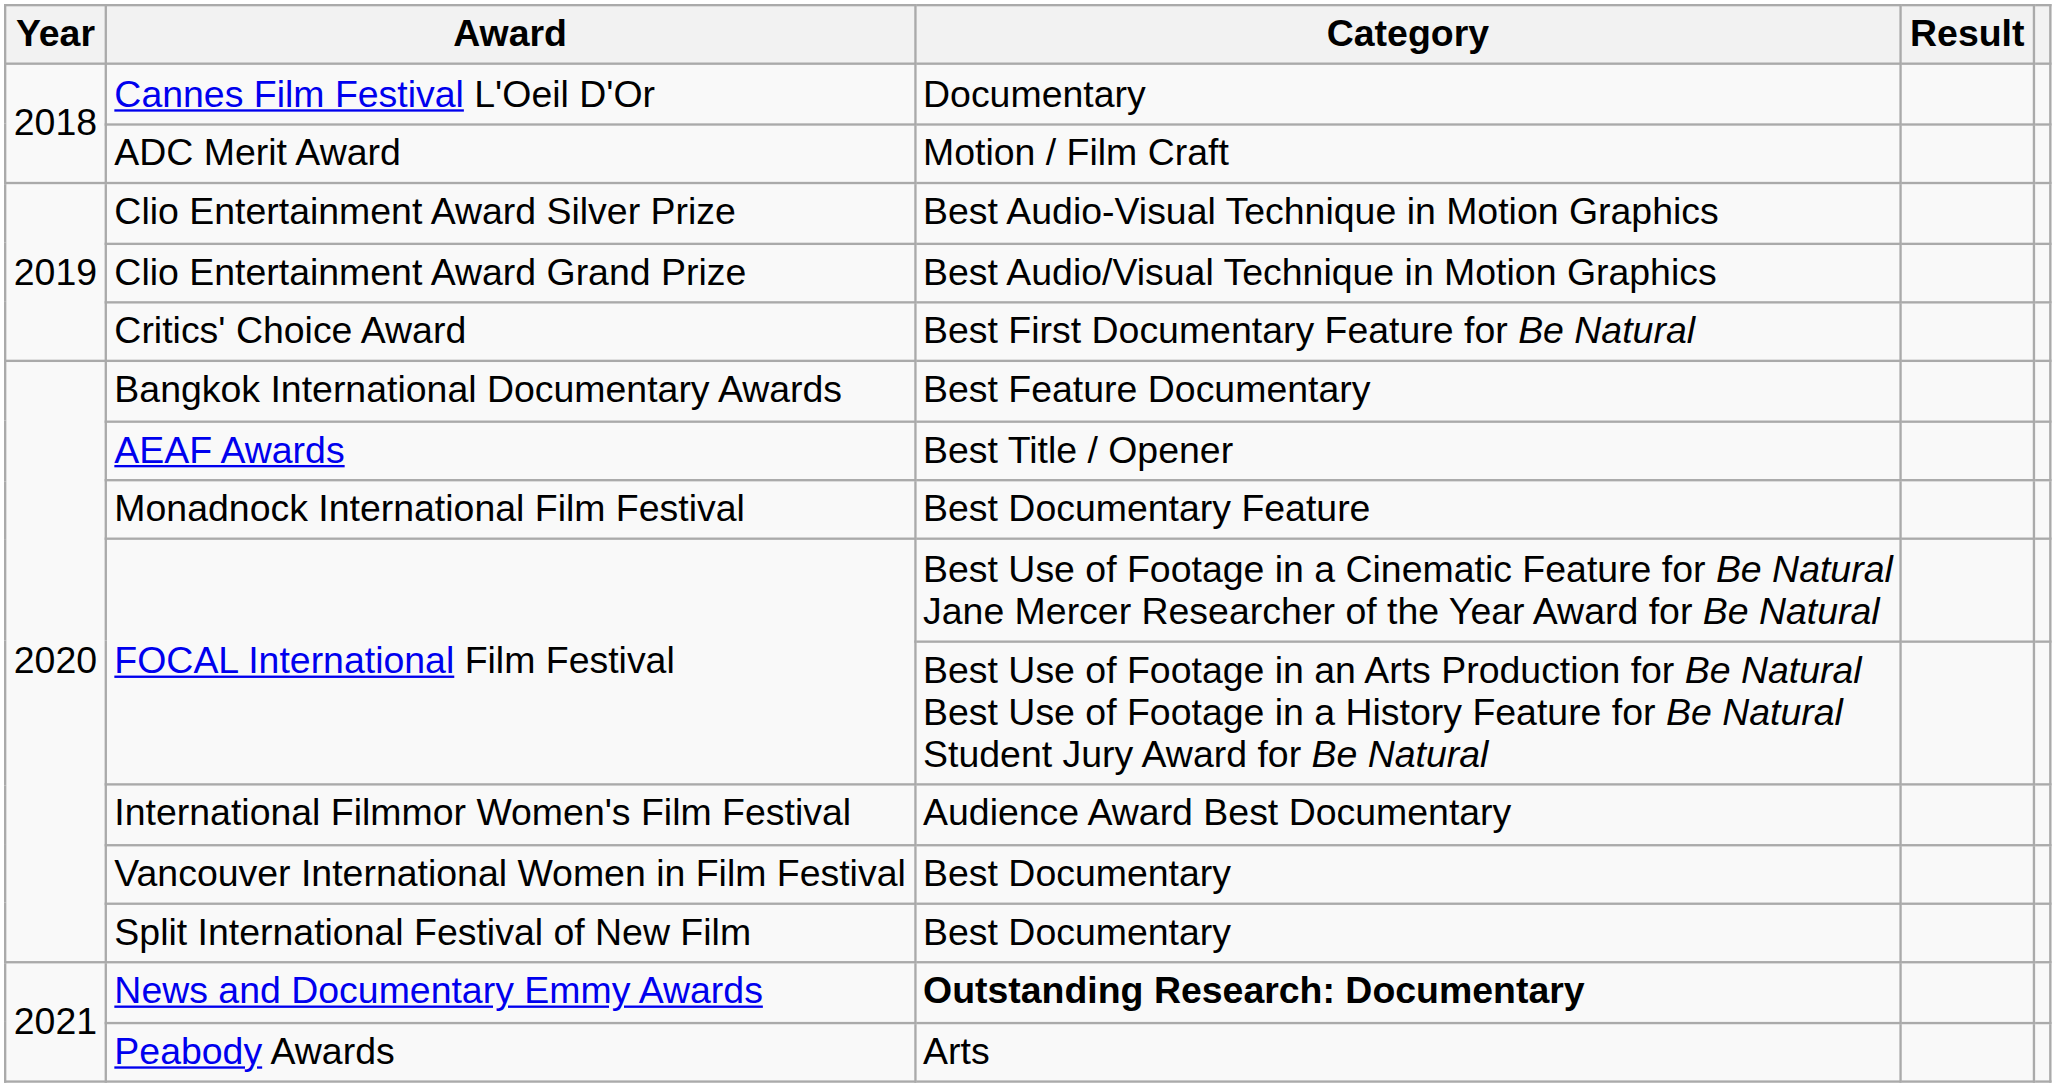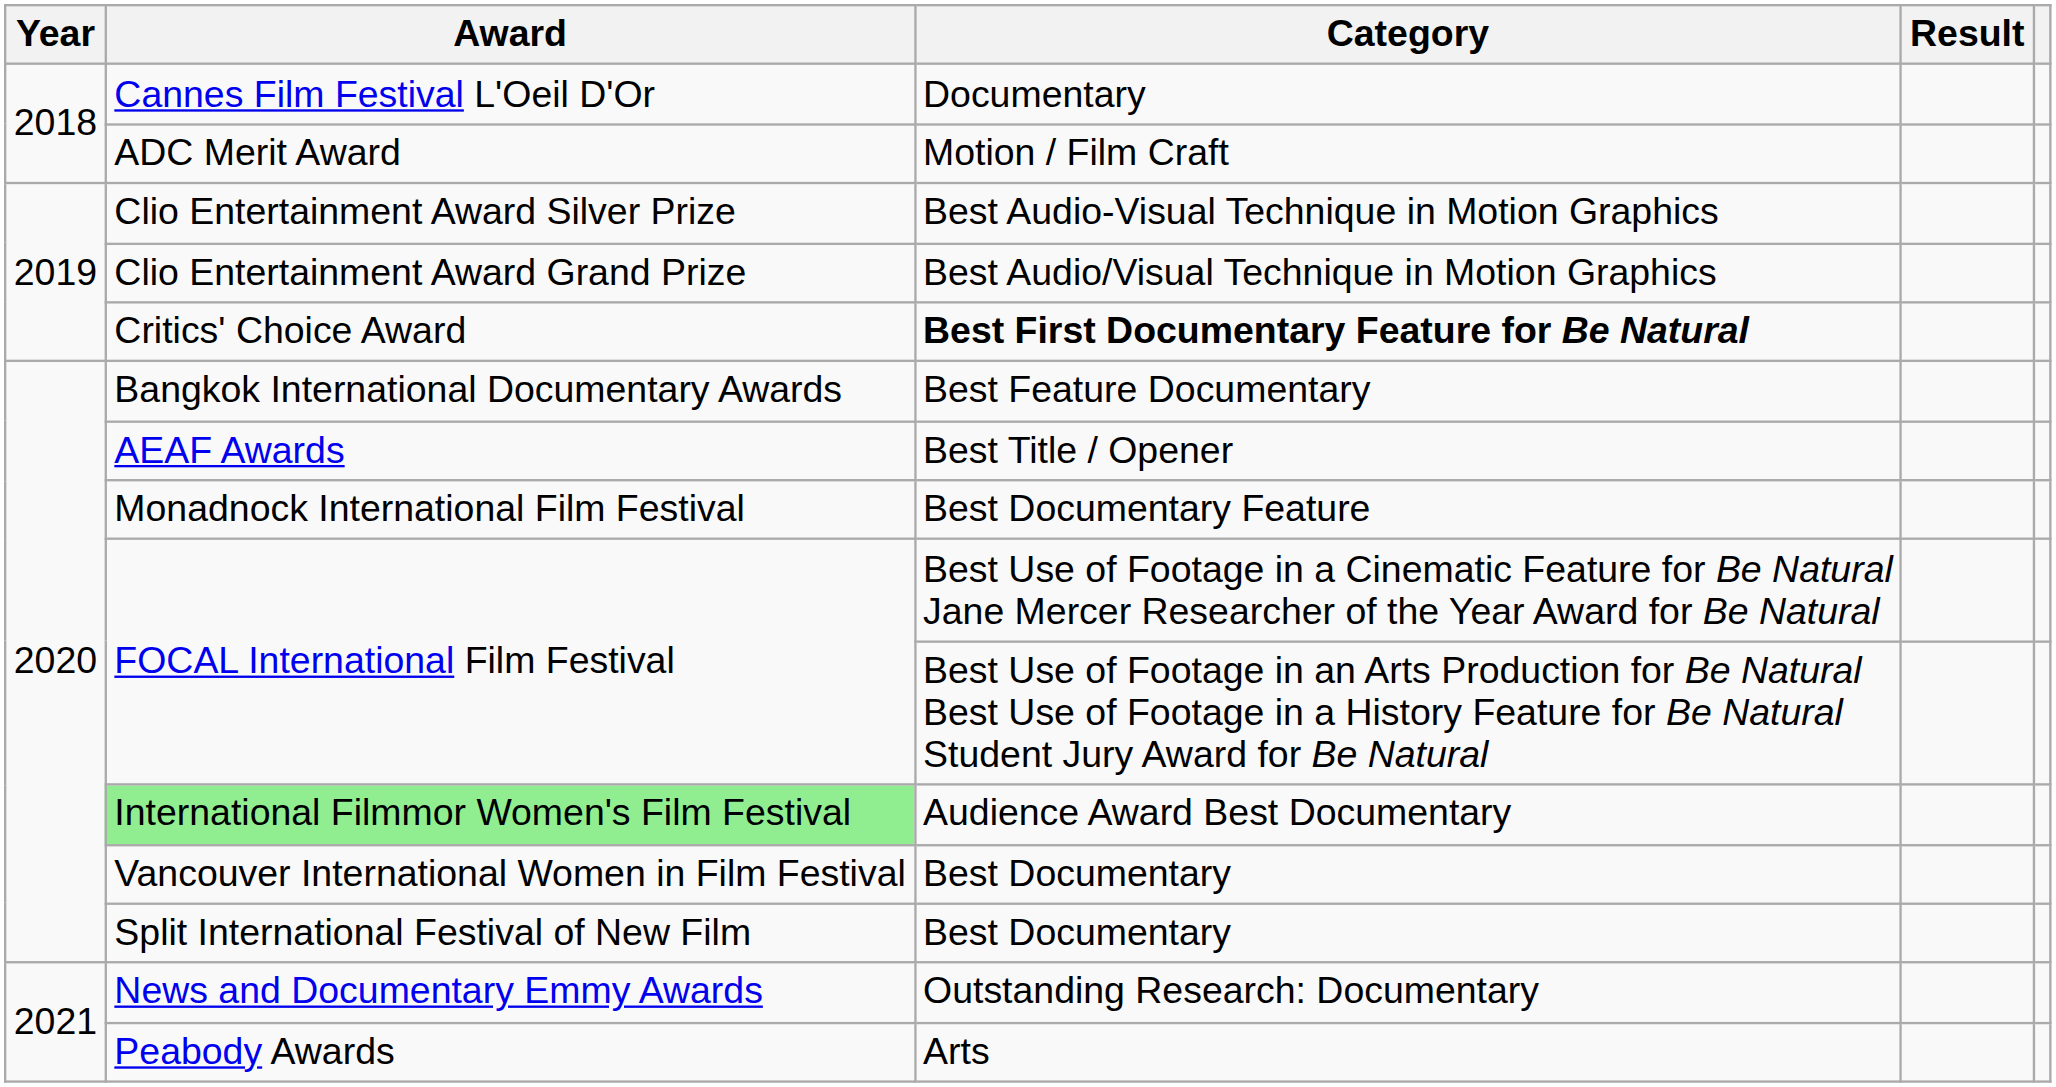(1309, 331) normal -> (1336, 331) bold
(483, 813) no background -> (483, 813) lightgreen background
(1254, 991) bold -> (1231, 991) normal
